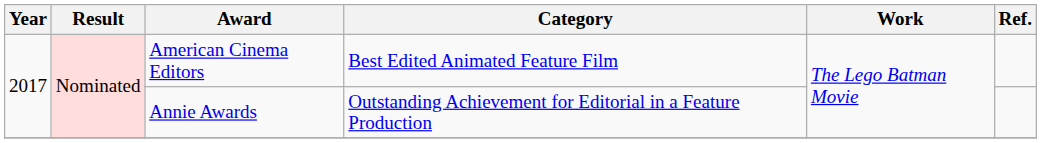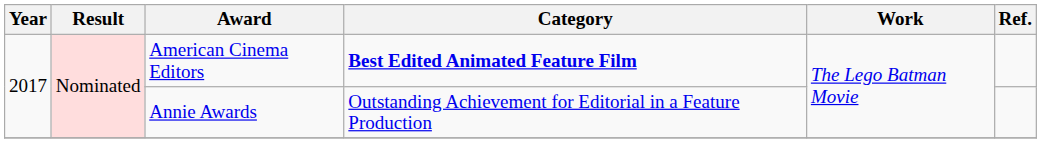(483, 60) normal -> (493, 60) bold
